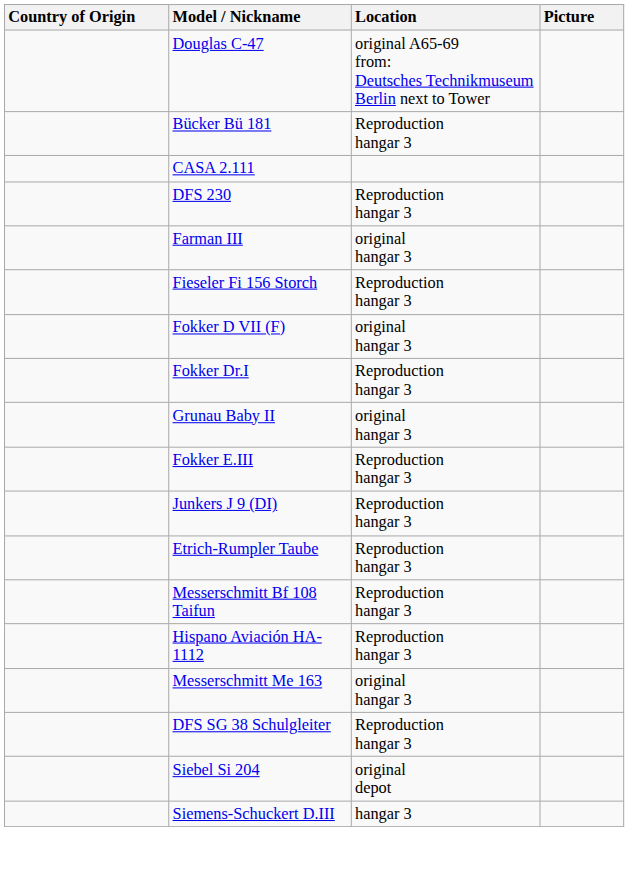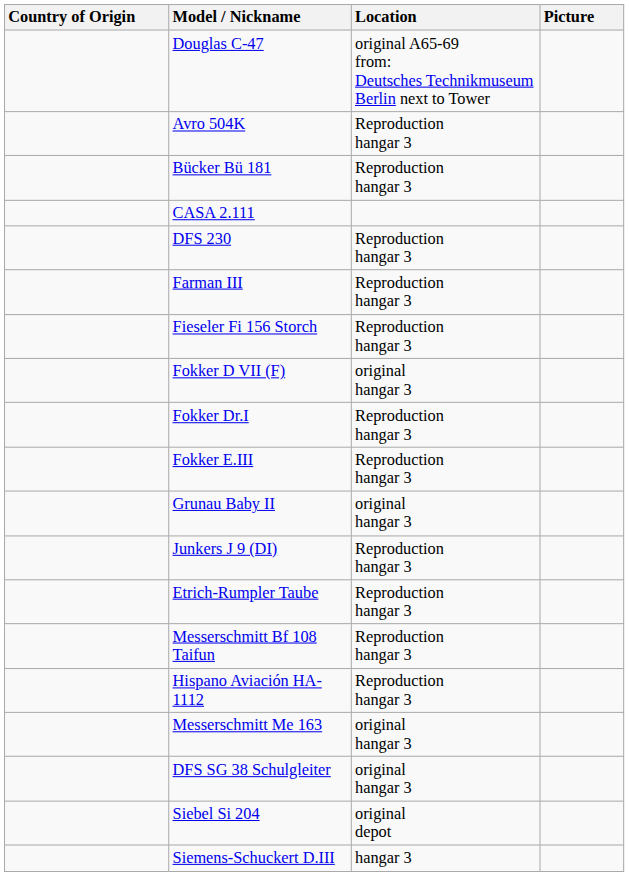+ row: (209, 124)
(383, 247) original hangar 3 -> (399, 292) Reproduction hangar 3
rows swapped: (213, 459) <-> (224, 415)
(399, 734) Reproduction hangar 3 -> (383, 778) original hangar 3
